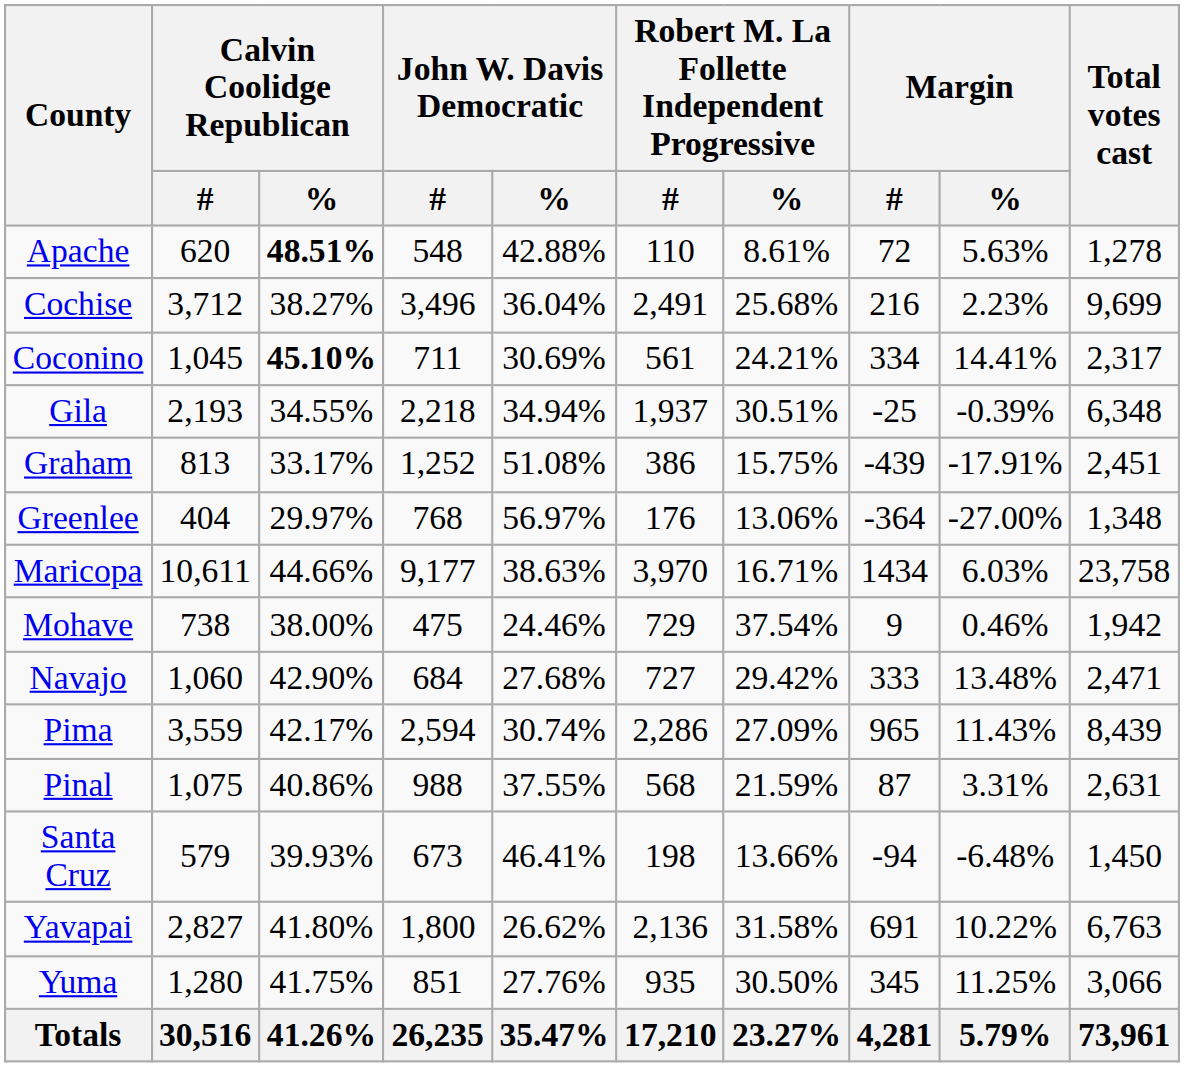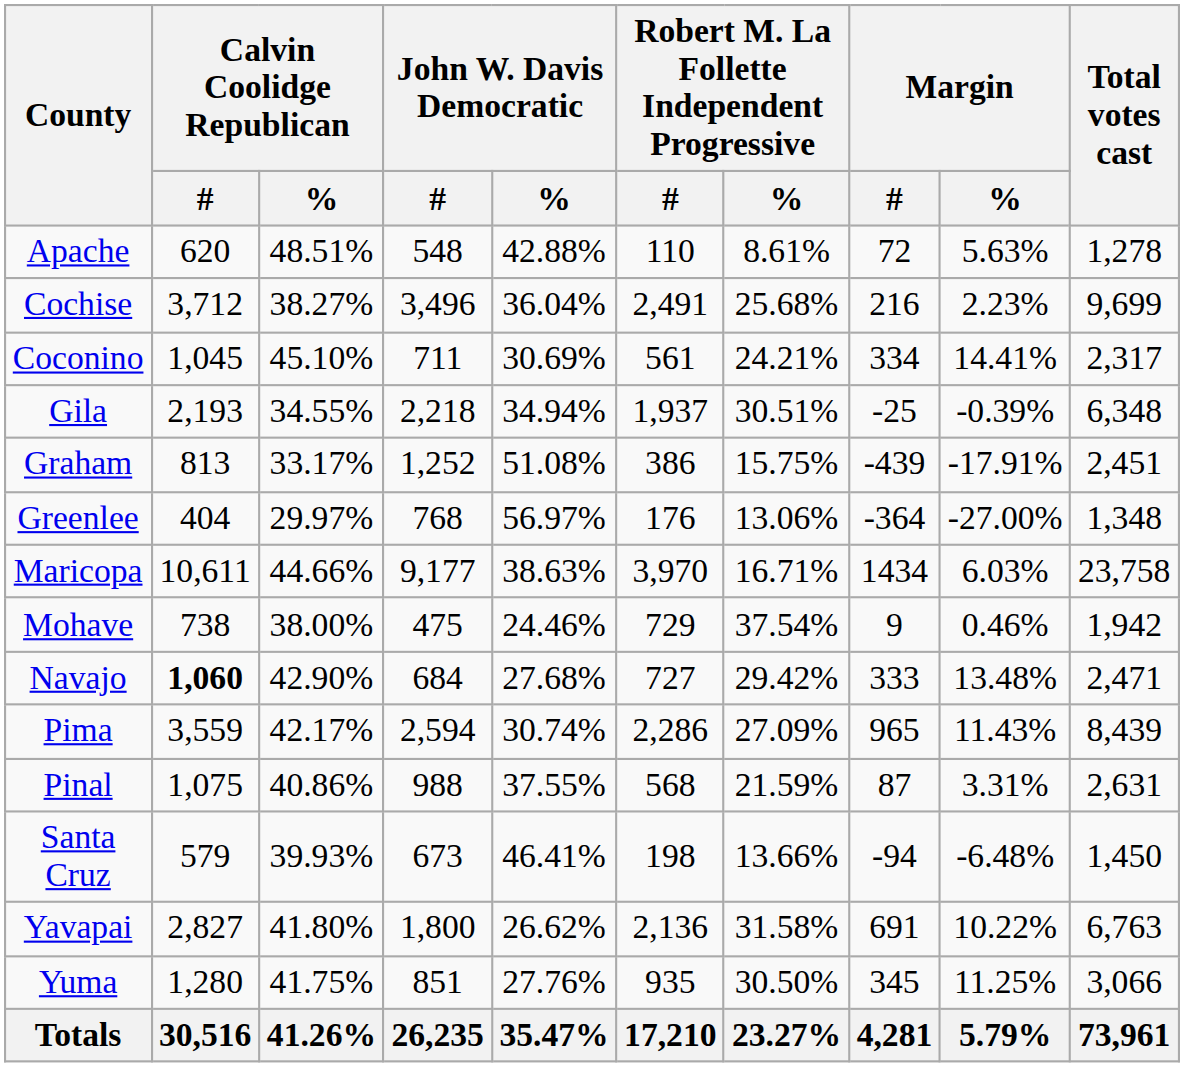(321, 251) bold -> (321, 251) normal
(321, 357) bold -> (321, 357) normal
(205, 677) normal -> (205, 677) bold
